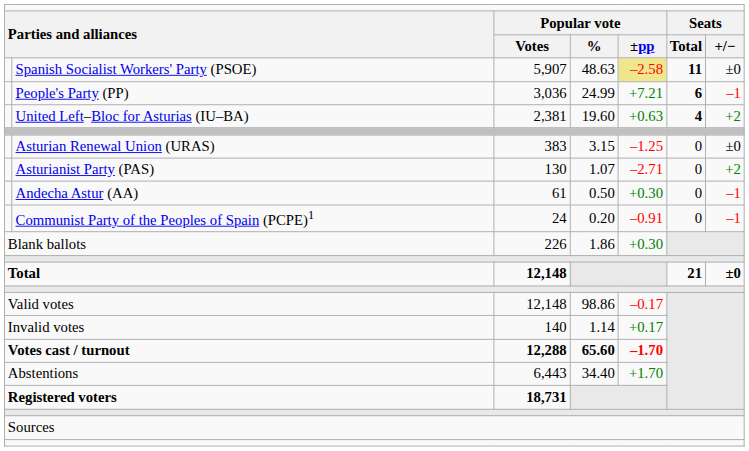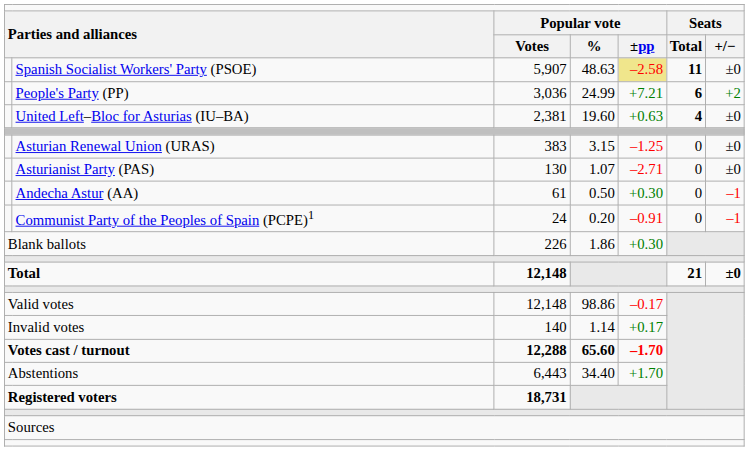(734, 92) –1 -> (733, 92) +2
(733, 116) +2 -> (733, 116) ±0
(733, 169) +2 -> (733, 169) ±0
